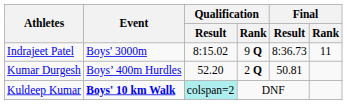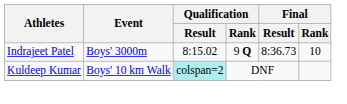(326, 52) 11 -> (315, 52) 10
- row: (44, 71)
(131, 90) bold -> (129, 71) normal
